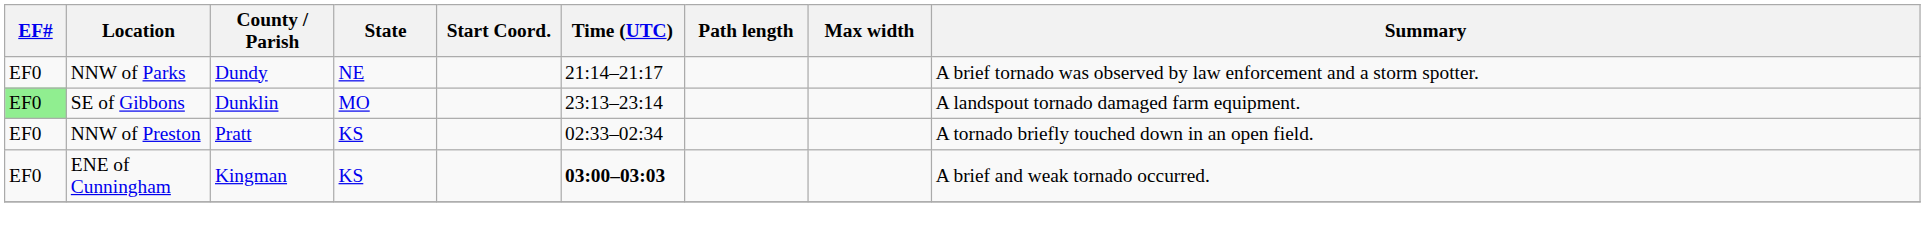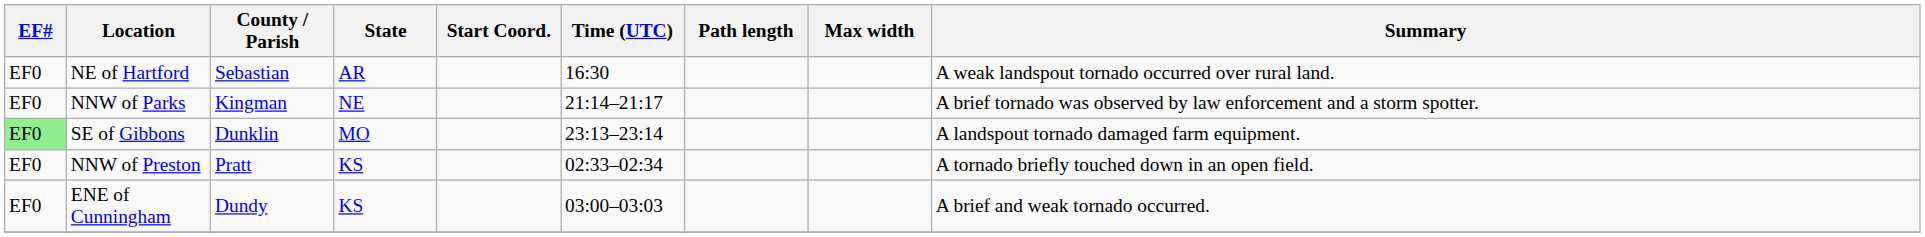+ row: (130, 72)
(241, 72) Dundy -> (251, 103) Kingman
(251, 175) Kingman -> (241, 206) Dundy
(615, 175) bold -> (614, 206) normal
